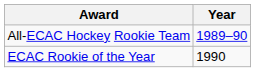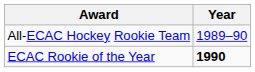(211, 56) normal -> (211, 56) bold
